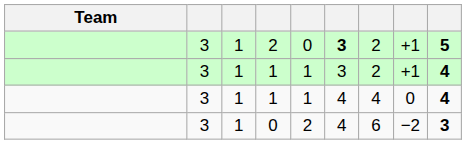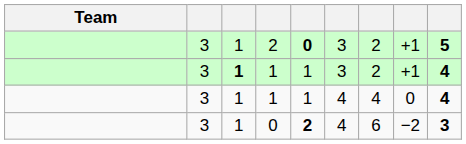(307, 44) normal -> (307, 44) bold
(342, 44) bold -> (342, 44) normal
(239, 71) normal -> (239, 71) bold
(307, 125) normal -> (307, 125) bold
